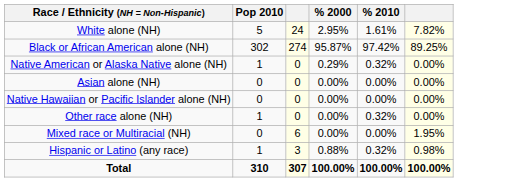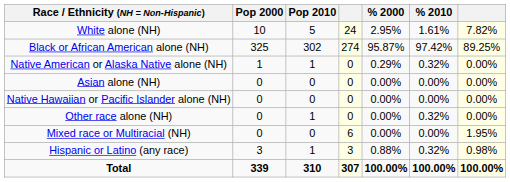+ column: (260, 13)
